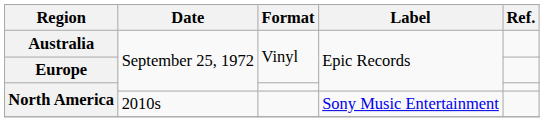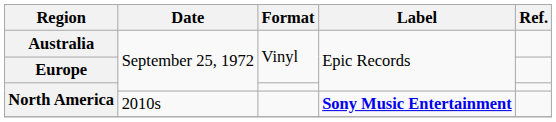(411, 103) normal -> (417, 103) bold
